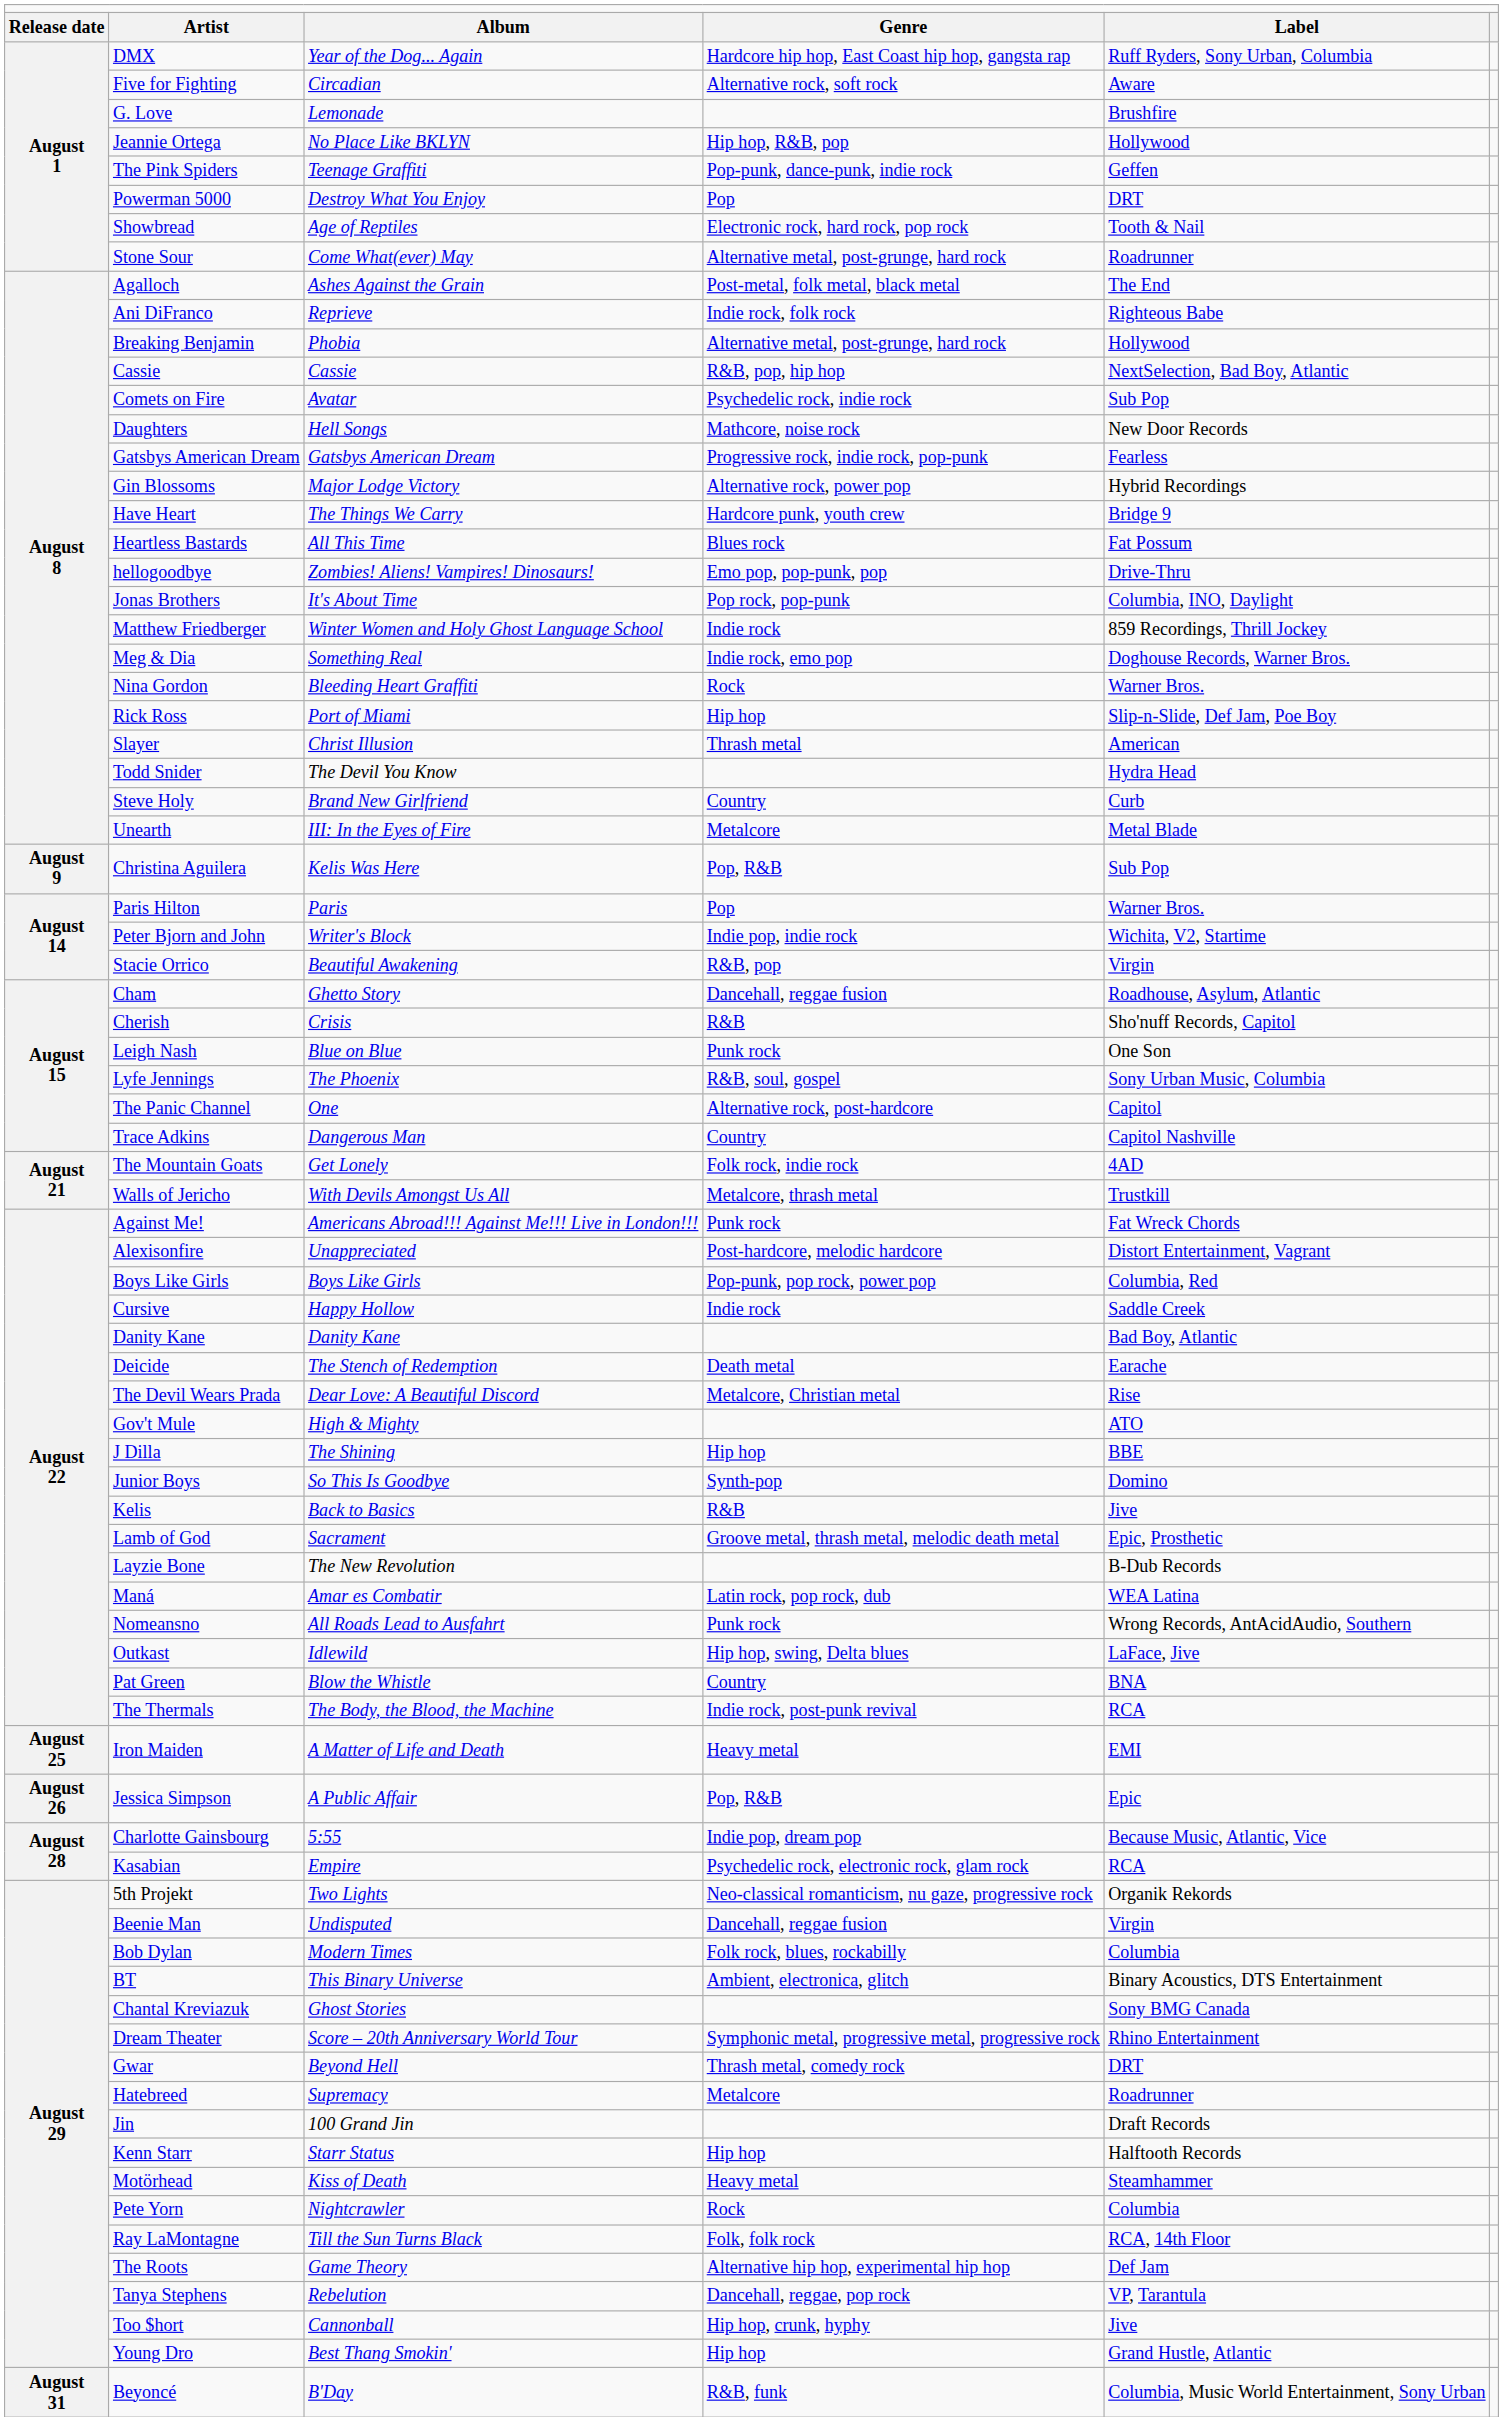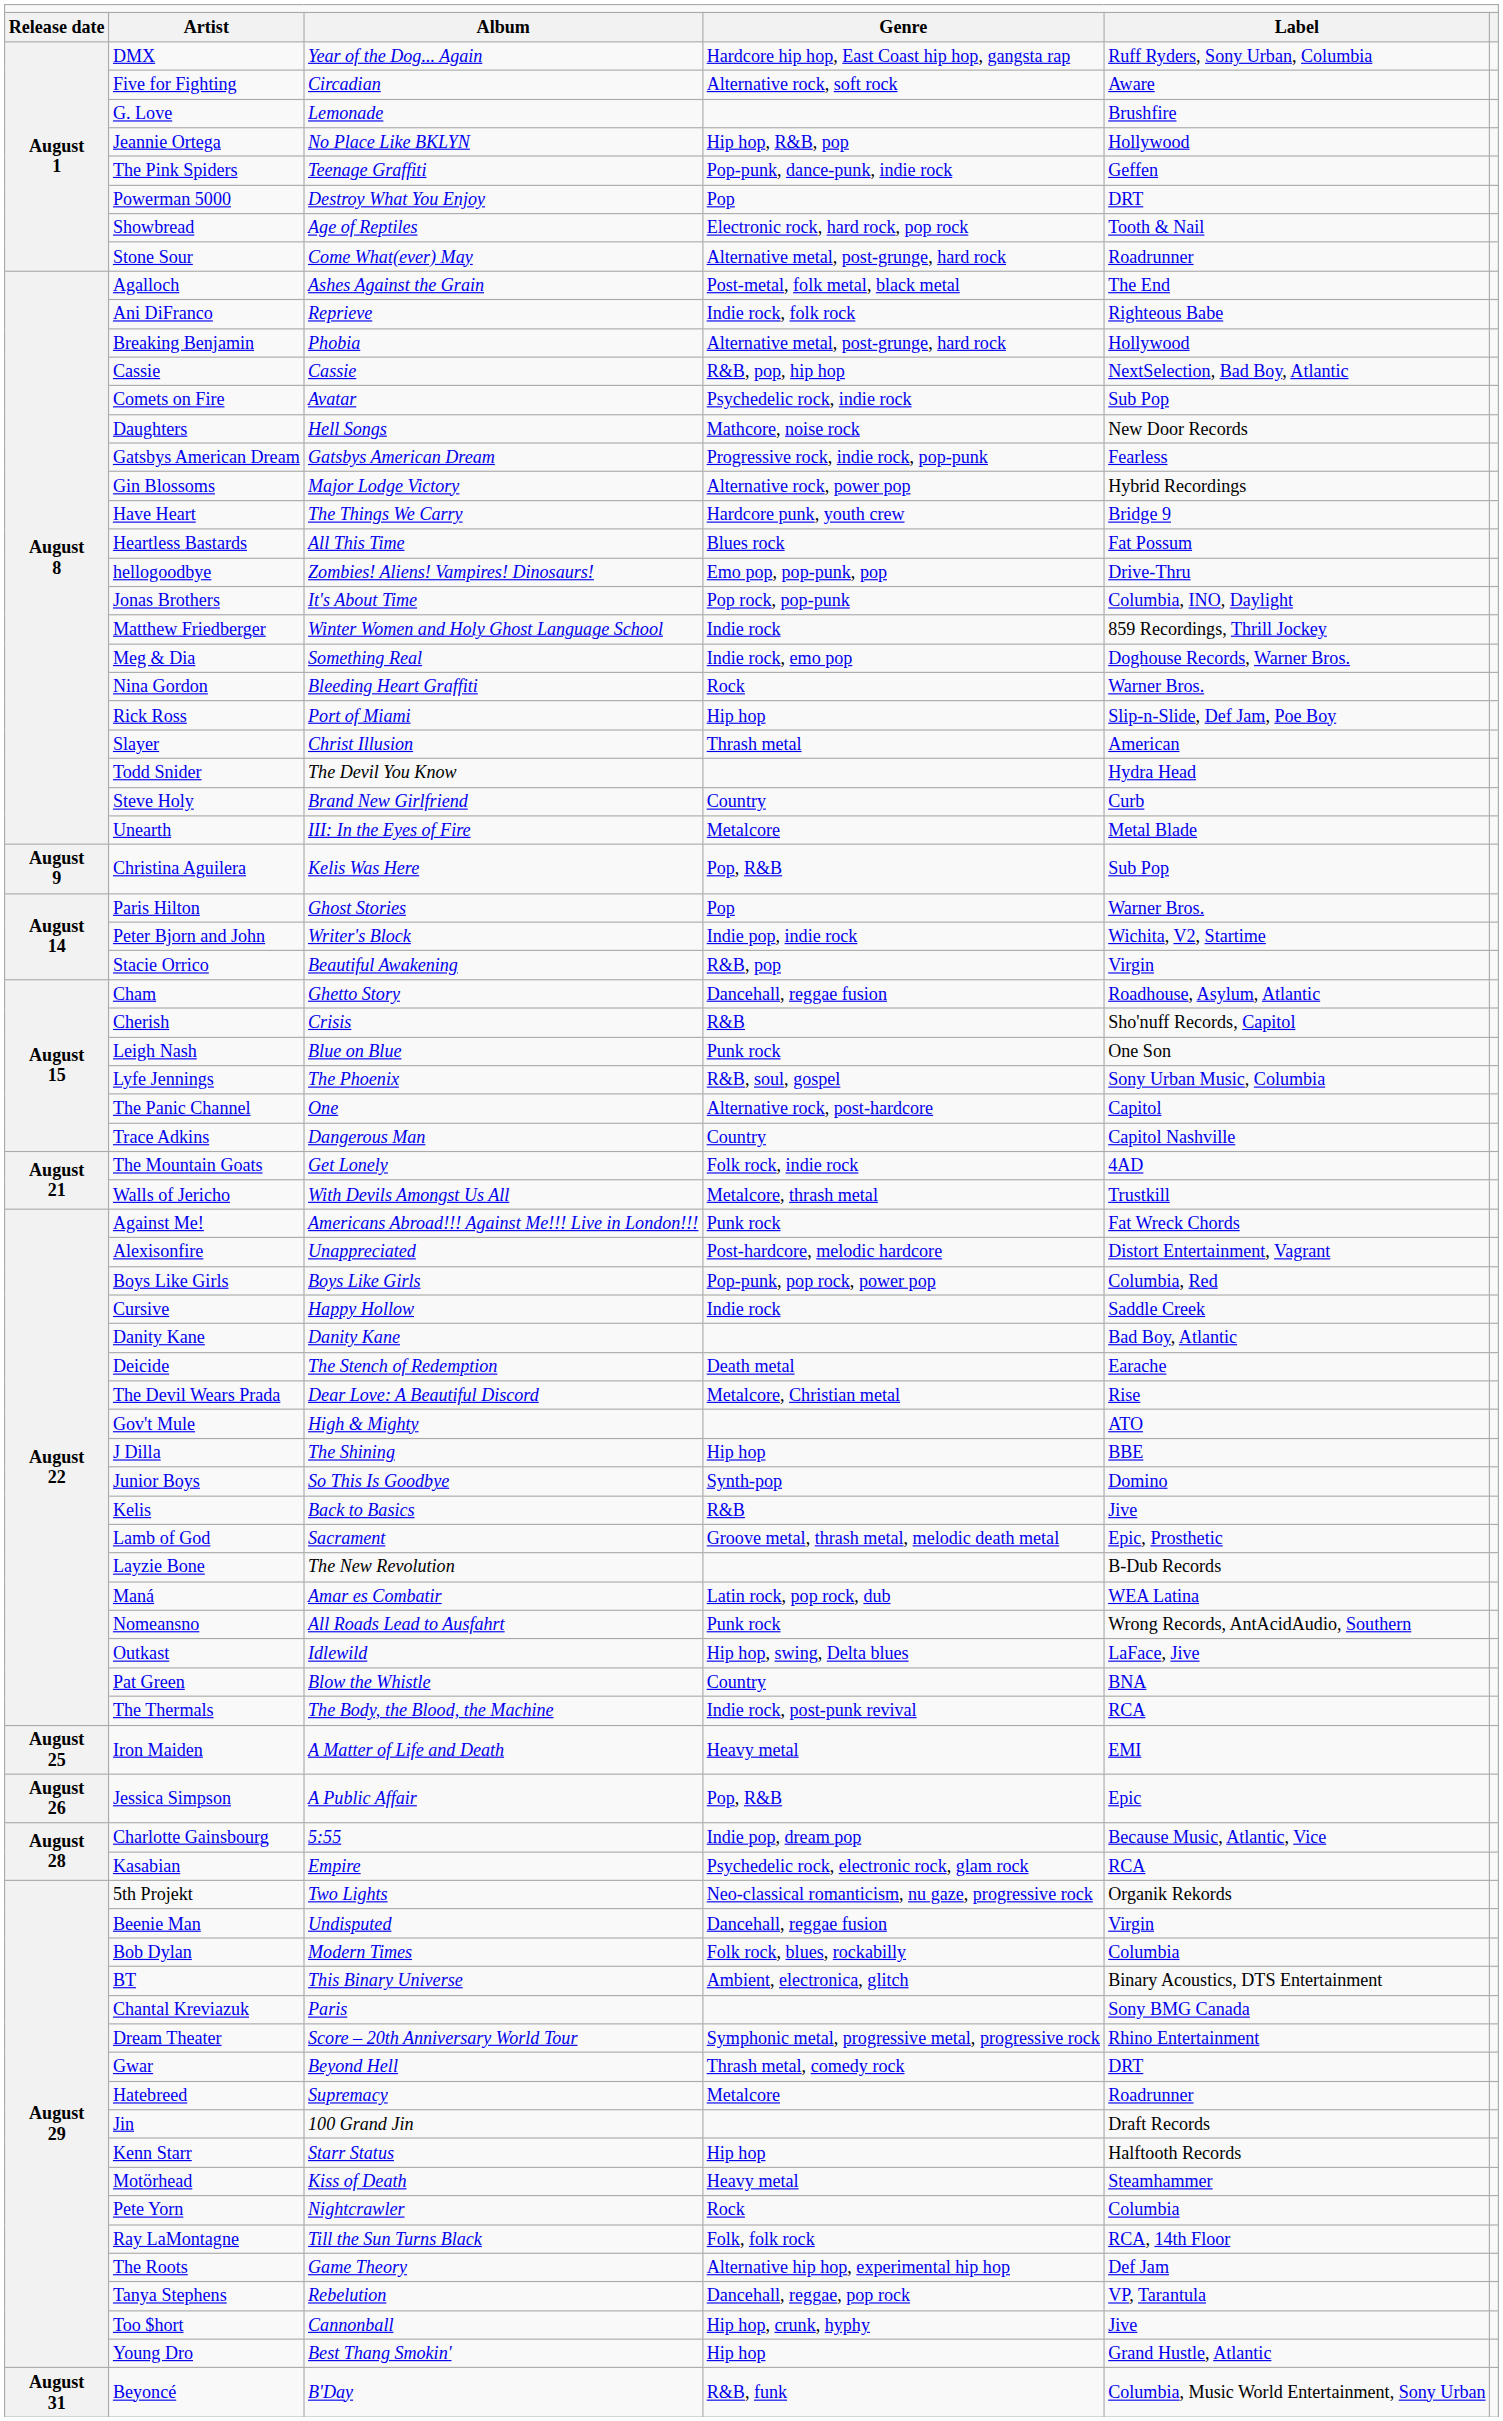(328, 907) Paris -> (357, 907) Ghost Stories
(357, 2009) Ghost Stories -> (328, 2009) Paris
